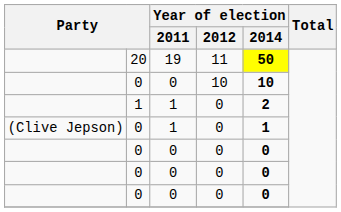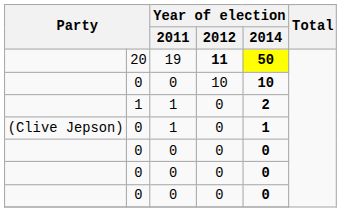(219, 61) normal -> (219, 61) bold
